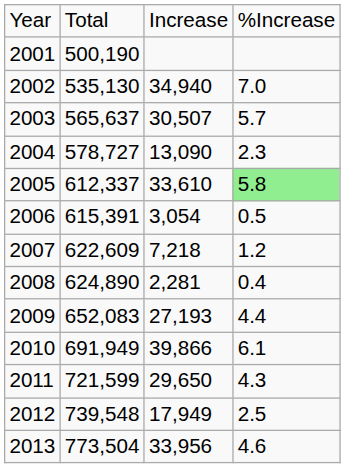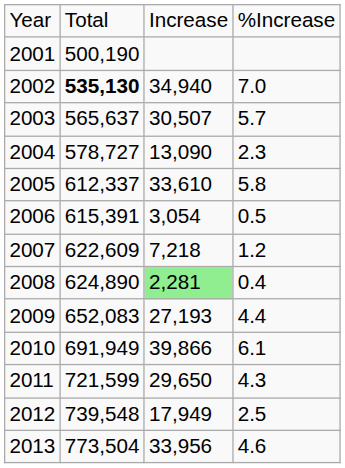(102, 86) normal -> (102, 86) bold
(252, 184) lightgreen background -> (252, 184) no background
(175, 282) no background -> (175, 282) lightgreen background
